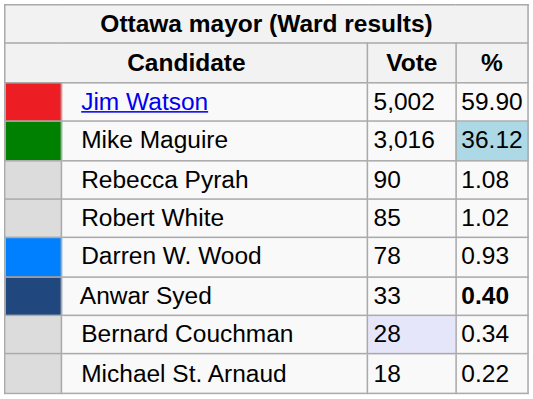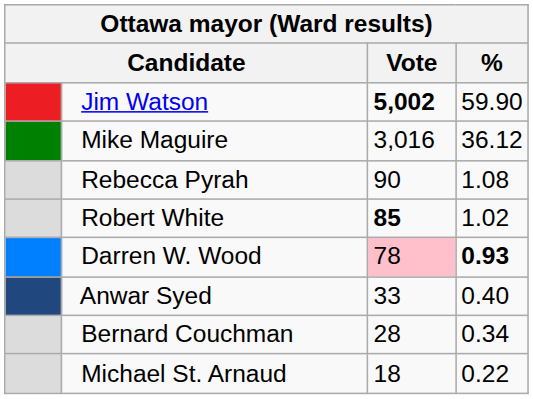(404, 101) normal -> (404, 101) bold
(492, 140) lightblue background -> (492, 140) no background
(387, 218) normal -> (387, 218) bold
(387, 256) no background -> (387, 256) pink background
(485, 256) normal -> (485, 256) bold
(485, 295) bold -> (485, 295) normal
(387, 334) lavender background -> (387, 334) no background
